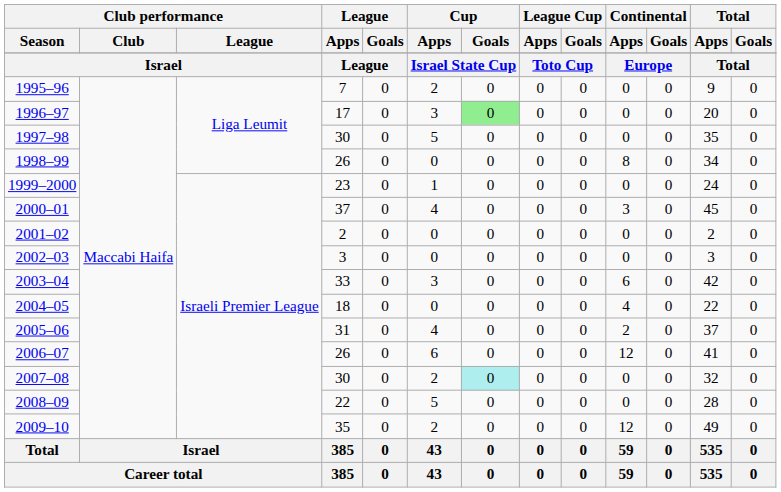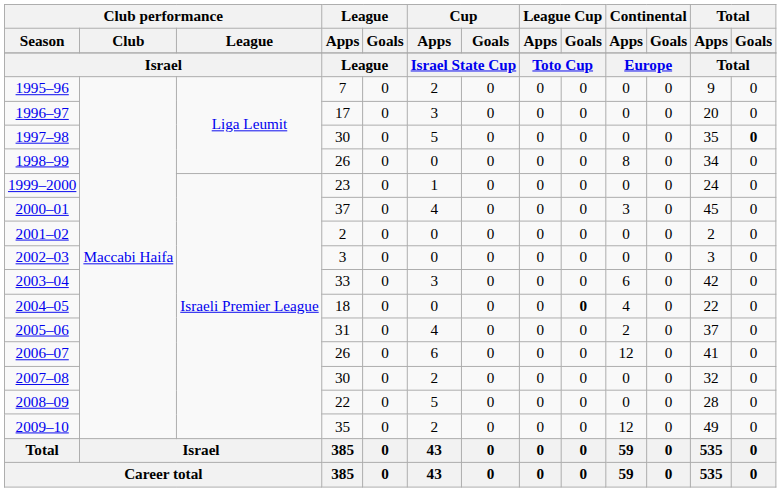(490, 112) lightgreen background -> (490, 112) no background
(754, 137) normal -> (754, 137) bold
(583, 305) normal -> (583, 305) bold
(490, 378) paleturquoise background -> (490, 378) no background
